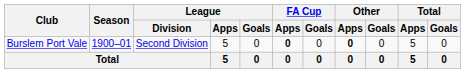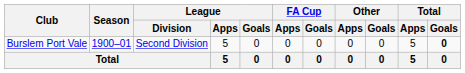(288, 44) bold -> (288, 44) normal
(350, 44) bold -> (350, 44) normal
(444, 44) normal -> (444, 44) bold
